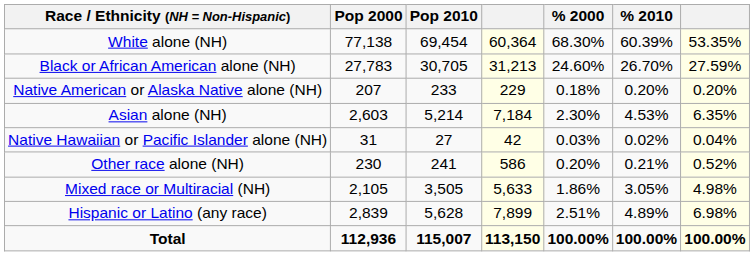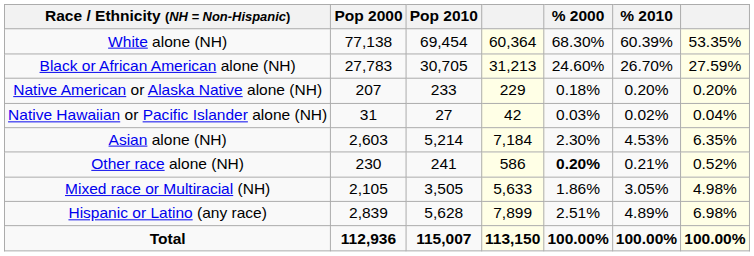rows swapped: (168, 115) <-> (168, 139)
(578, 164) normal -> (578, 164) bold
